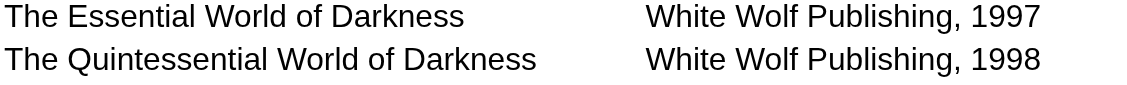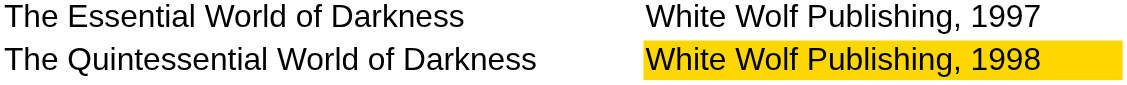(843, 59) no background -> (843, 59) gold background
